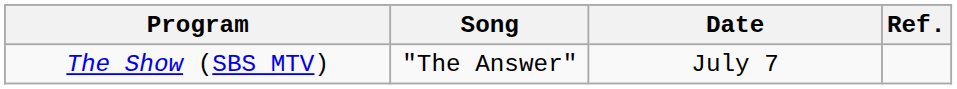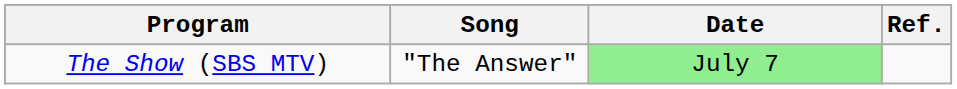(735, 64) no background -> (735, 64) lightgreen background
